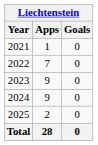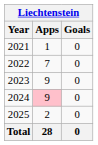(47, 98) no background -> (47, 98) pink background
